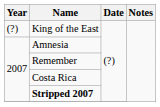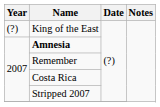(50, 45) normal -> (51, 45) bold
(62, 93) bold -> (61, 93) normal
